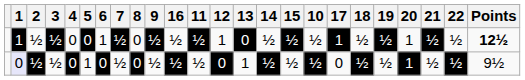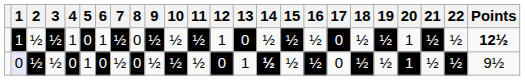columns swapped: (315, 16) <-> (176, 16)
(73, 39) 0 -> (73, 39) 1
(339, 39) 1 -> (339, 39) 0
(269, 63) normal -> (269, 63) bold
